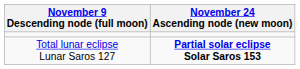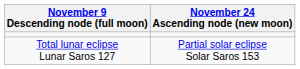(222, 50) bold -> (222, 50) normal
